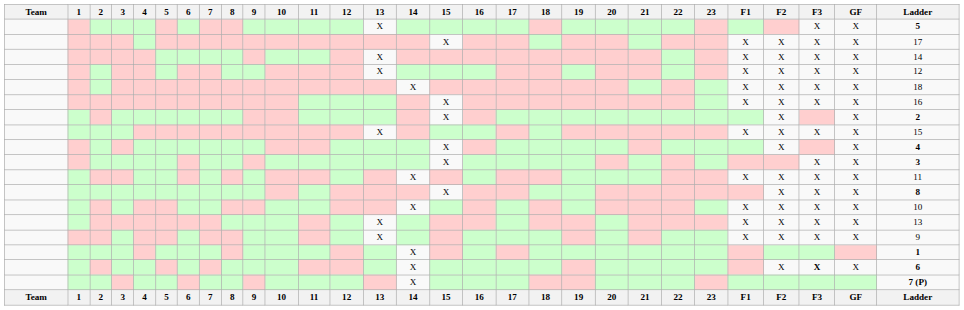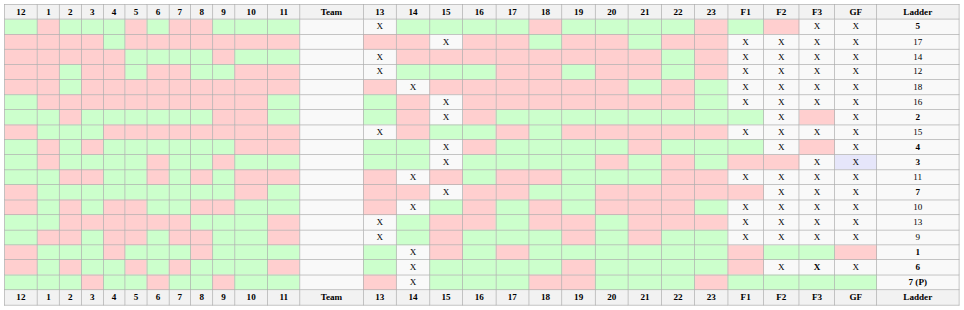columns swapped: (36, 11) <-> (347, 11)
(856, 161) no background -> (856, 161) lavender background
(918, 192) 8 -> (918, 192) 7
